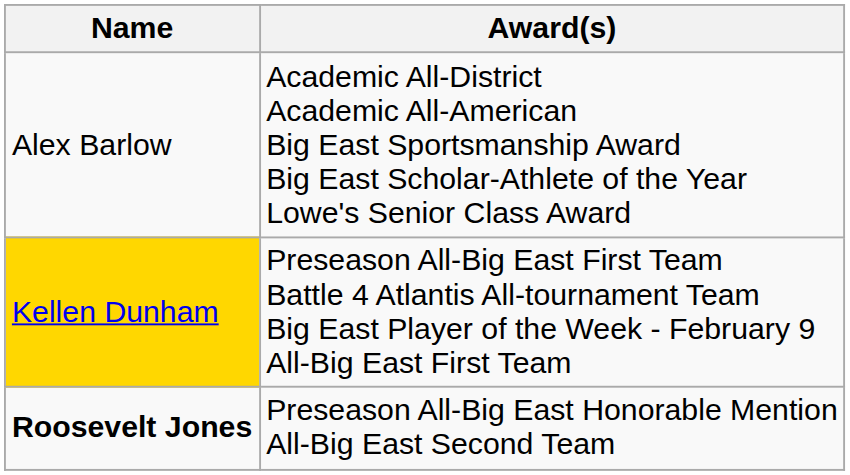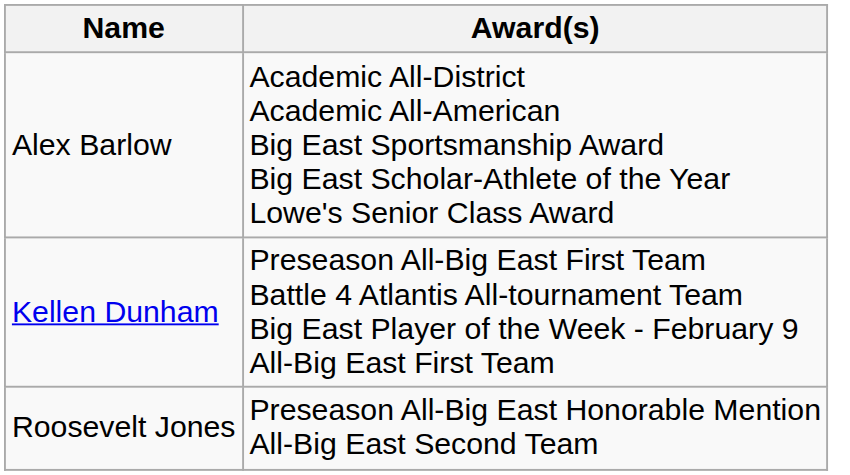(115, 311) gold background -> (115, 311) no background
(132, 427) bold -> (124, 427) normal
